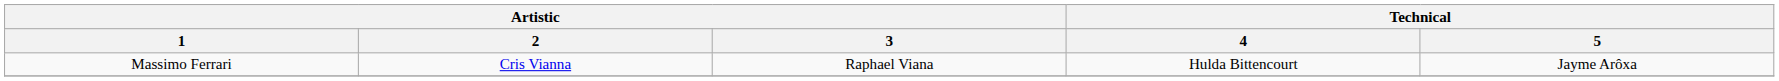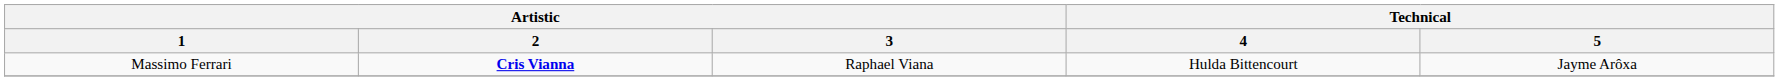(535, 65) normal -> (535, 65) bold
